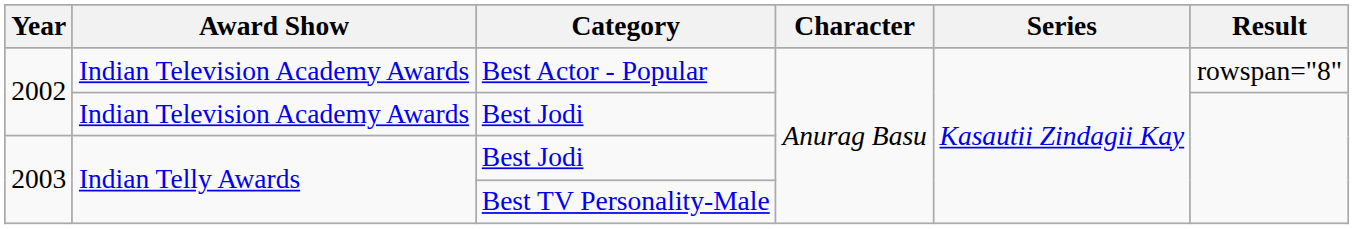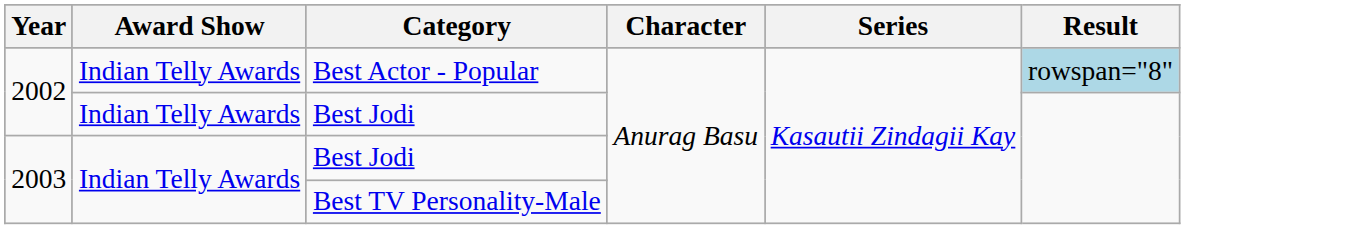(274, 69) Indian Television Academy Awards -> (190, 69) Indian Telly Awards
(1269, 69) no background -> (1101, 69) lightblue background
(274, 113) Indian Television Academy Awards -> (190, 113) Indian Telly Awards
